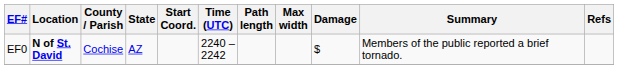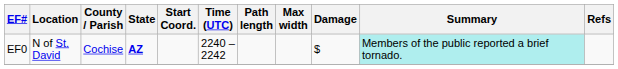(52, 49) bold -> (51, 49) normal
(135, 49) normal -> (136, 49) bold
(455, 49) no background -> (455, 49) paleturquoise background
